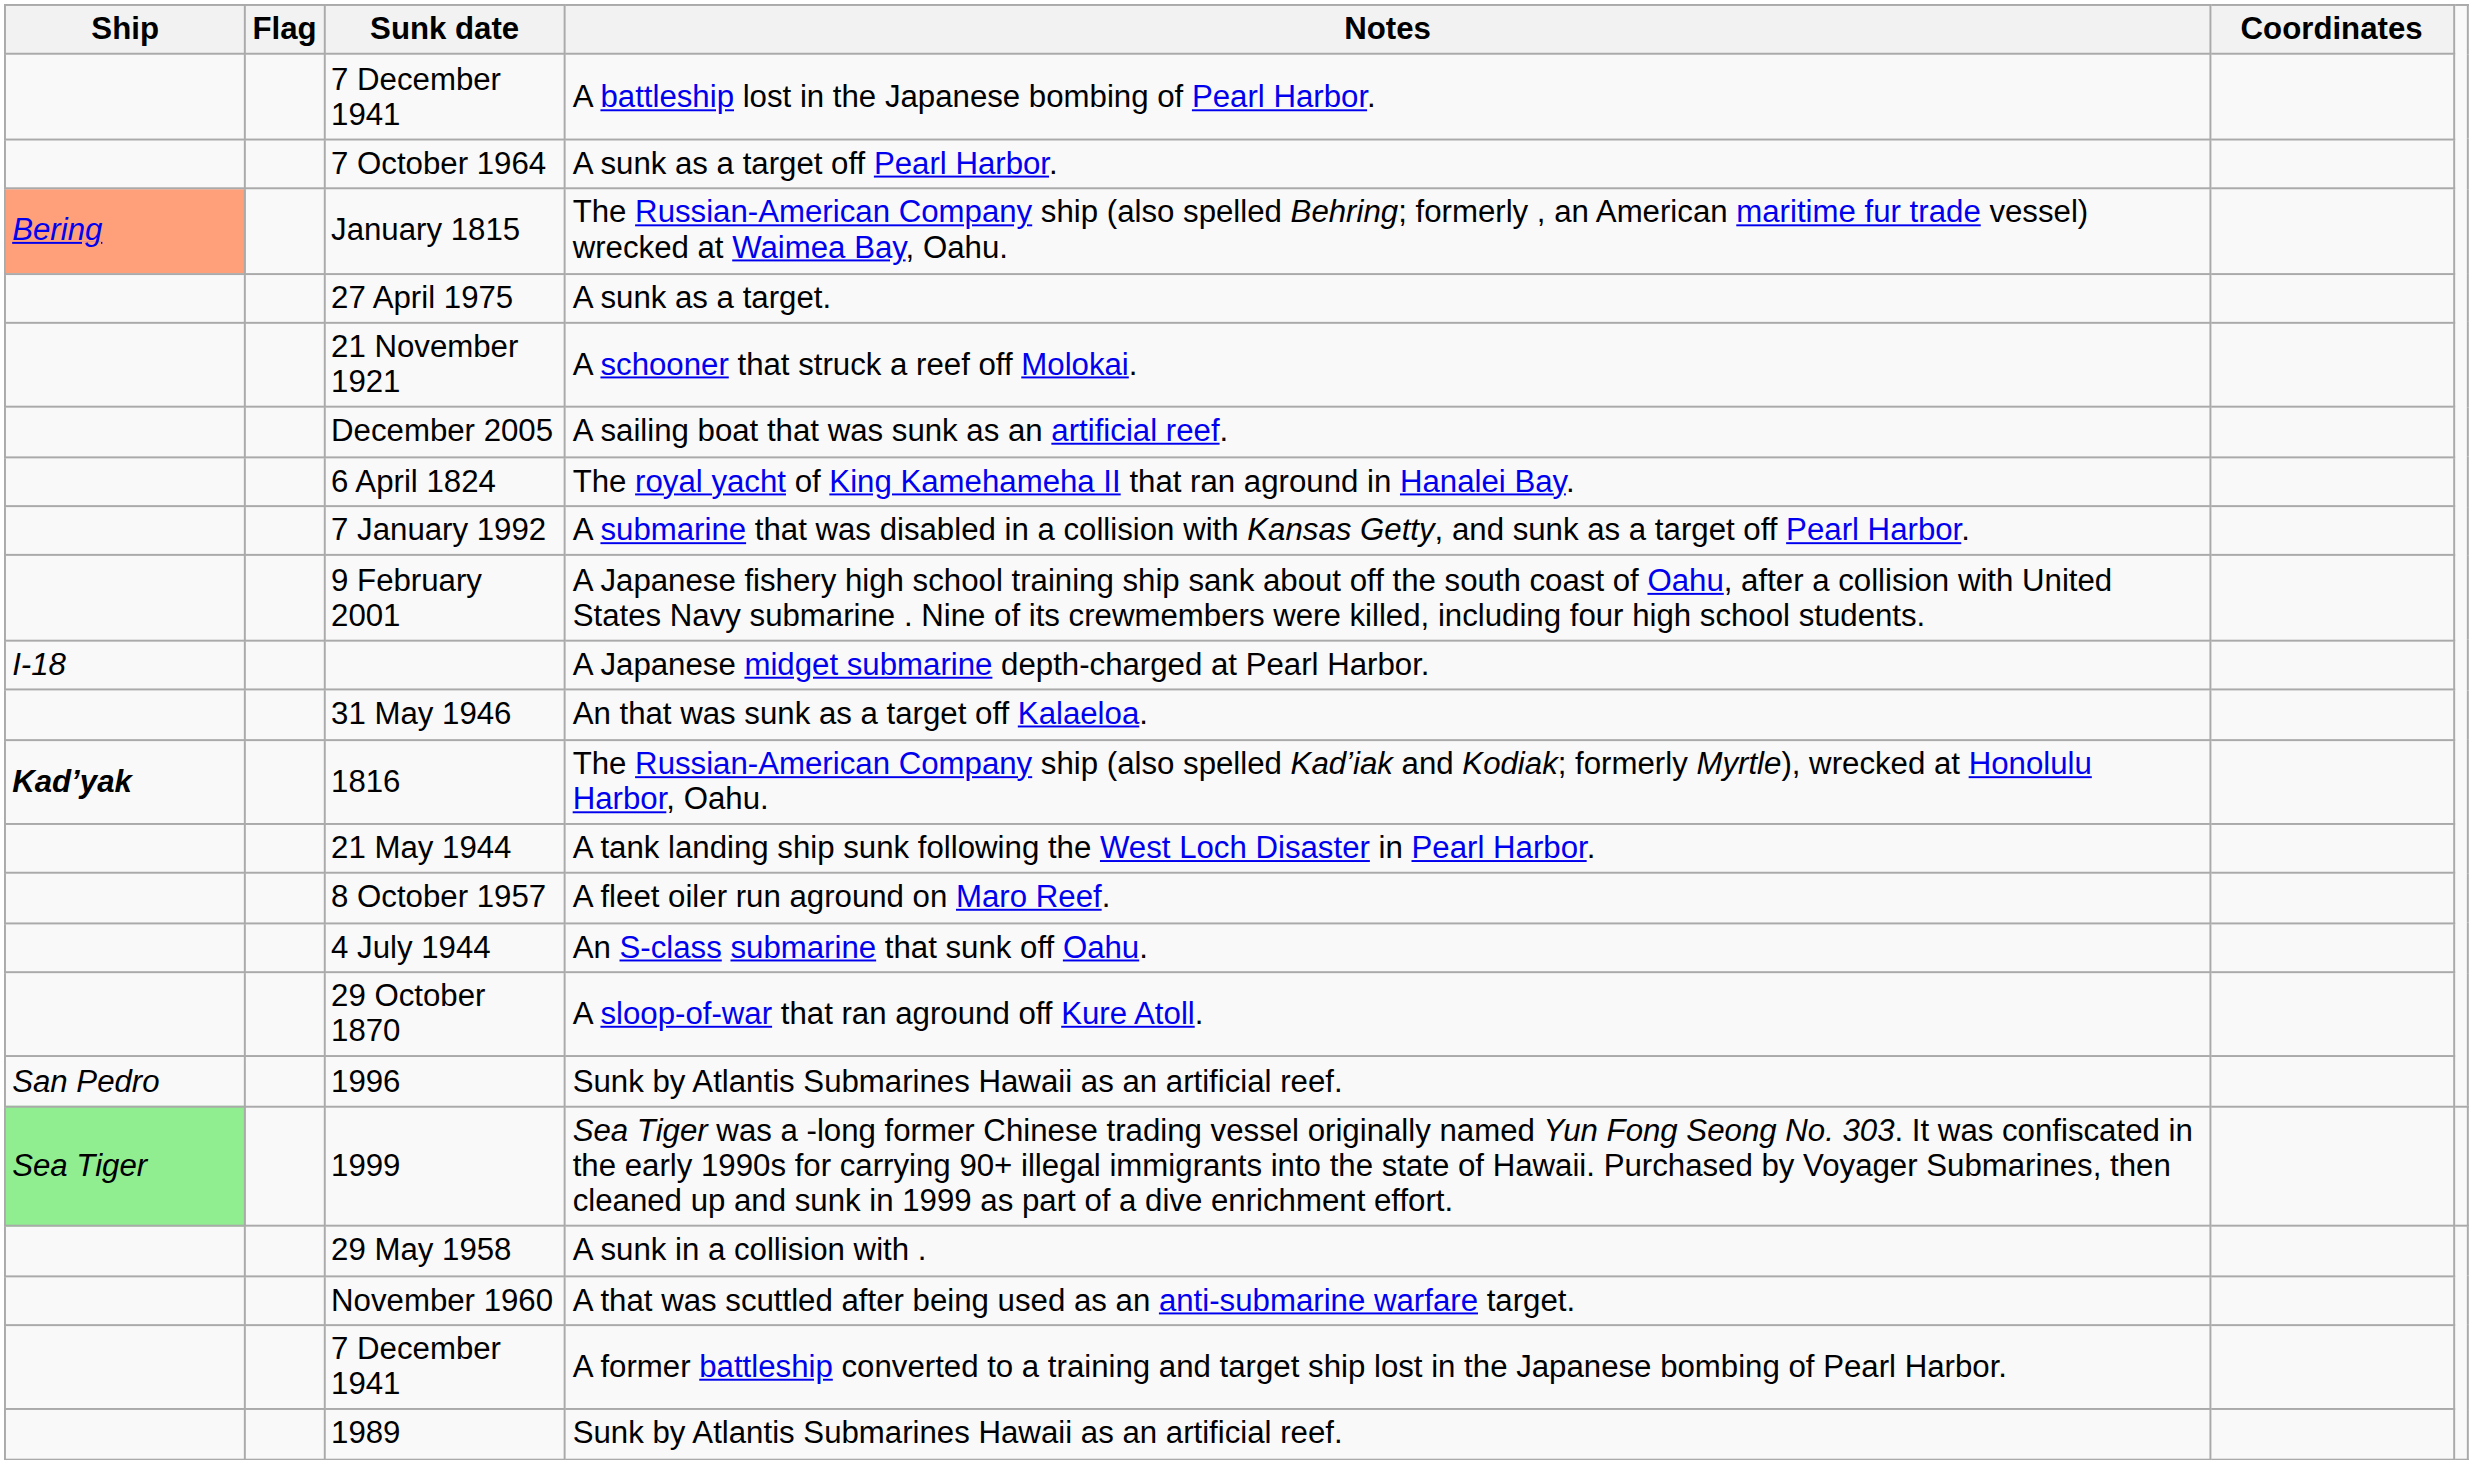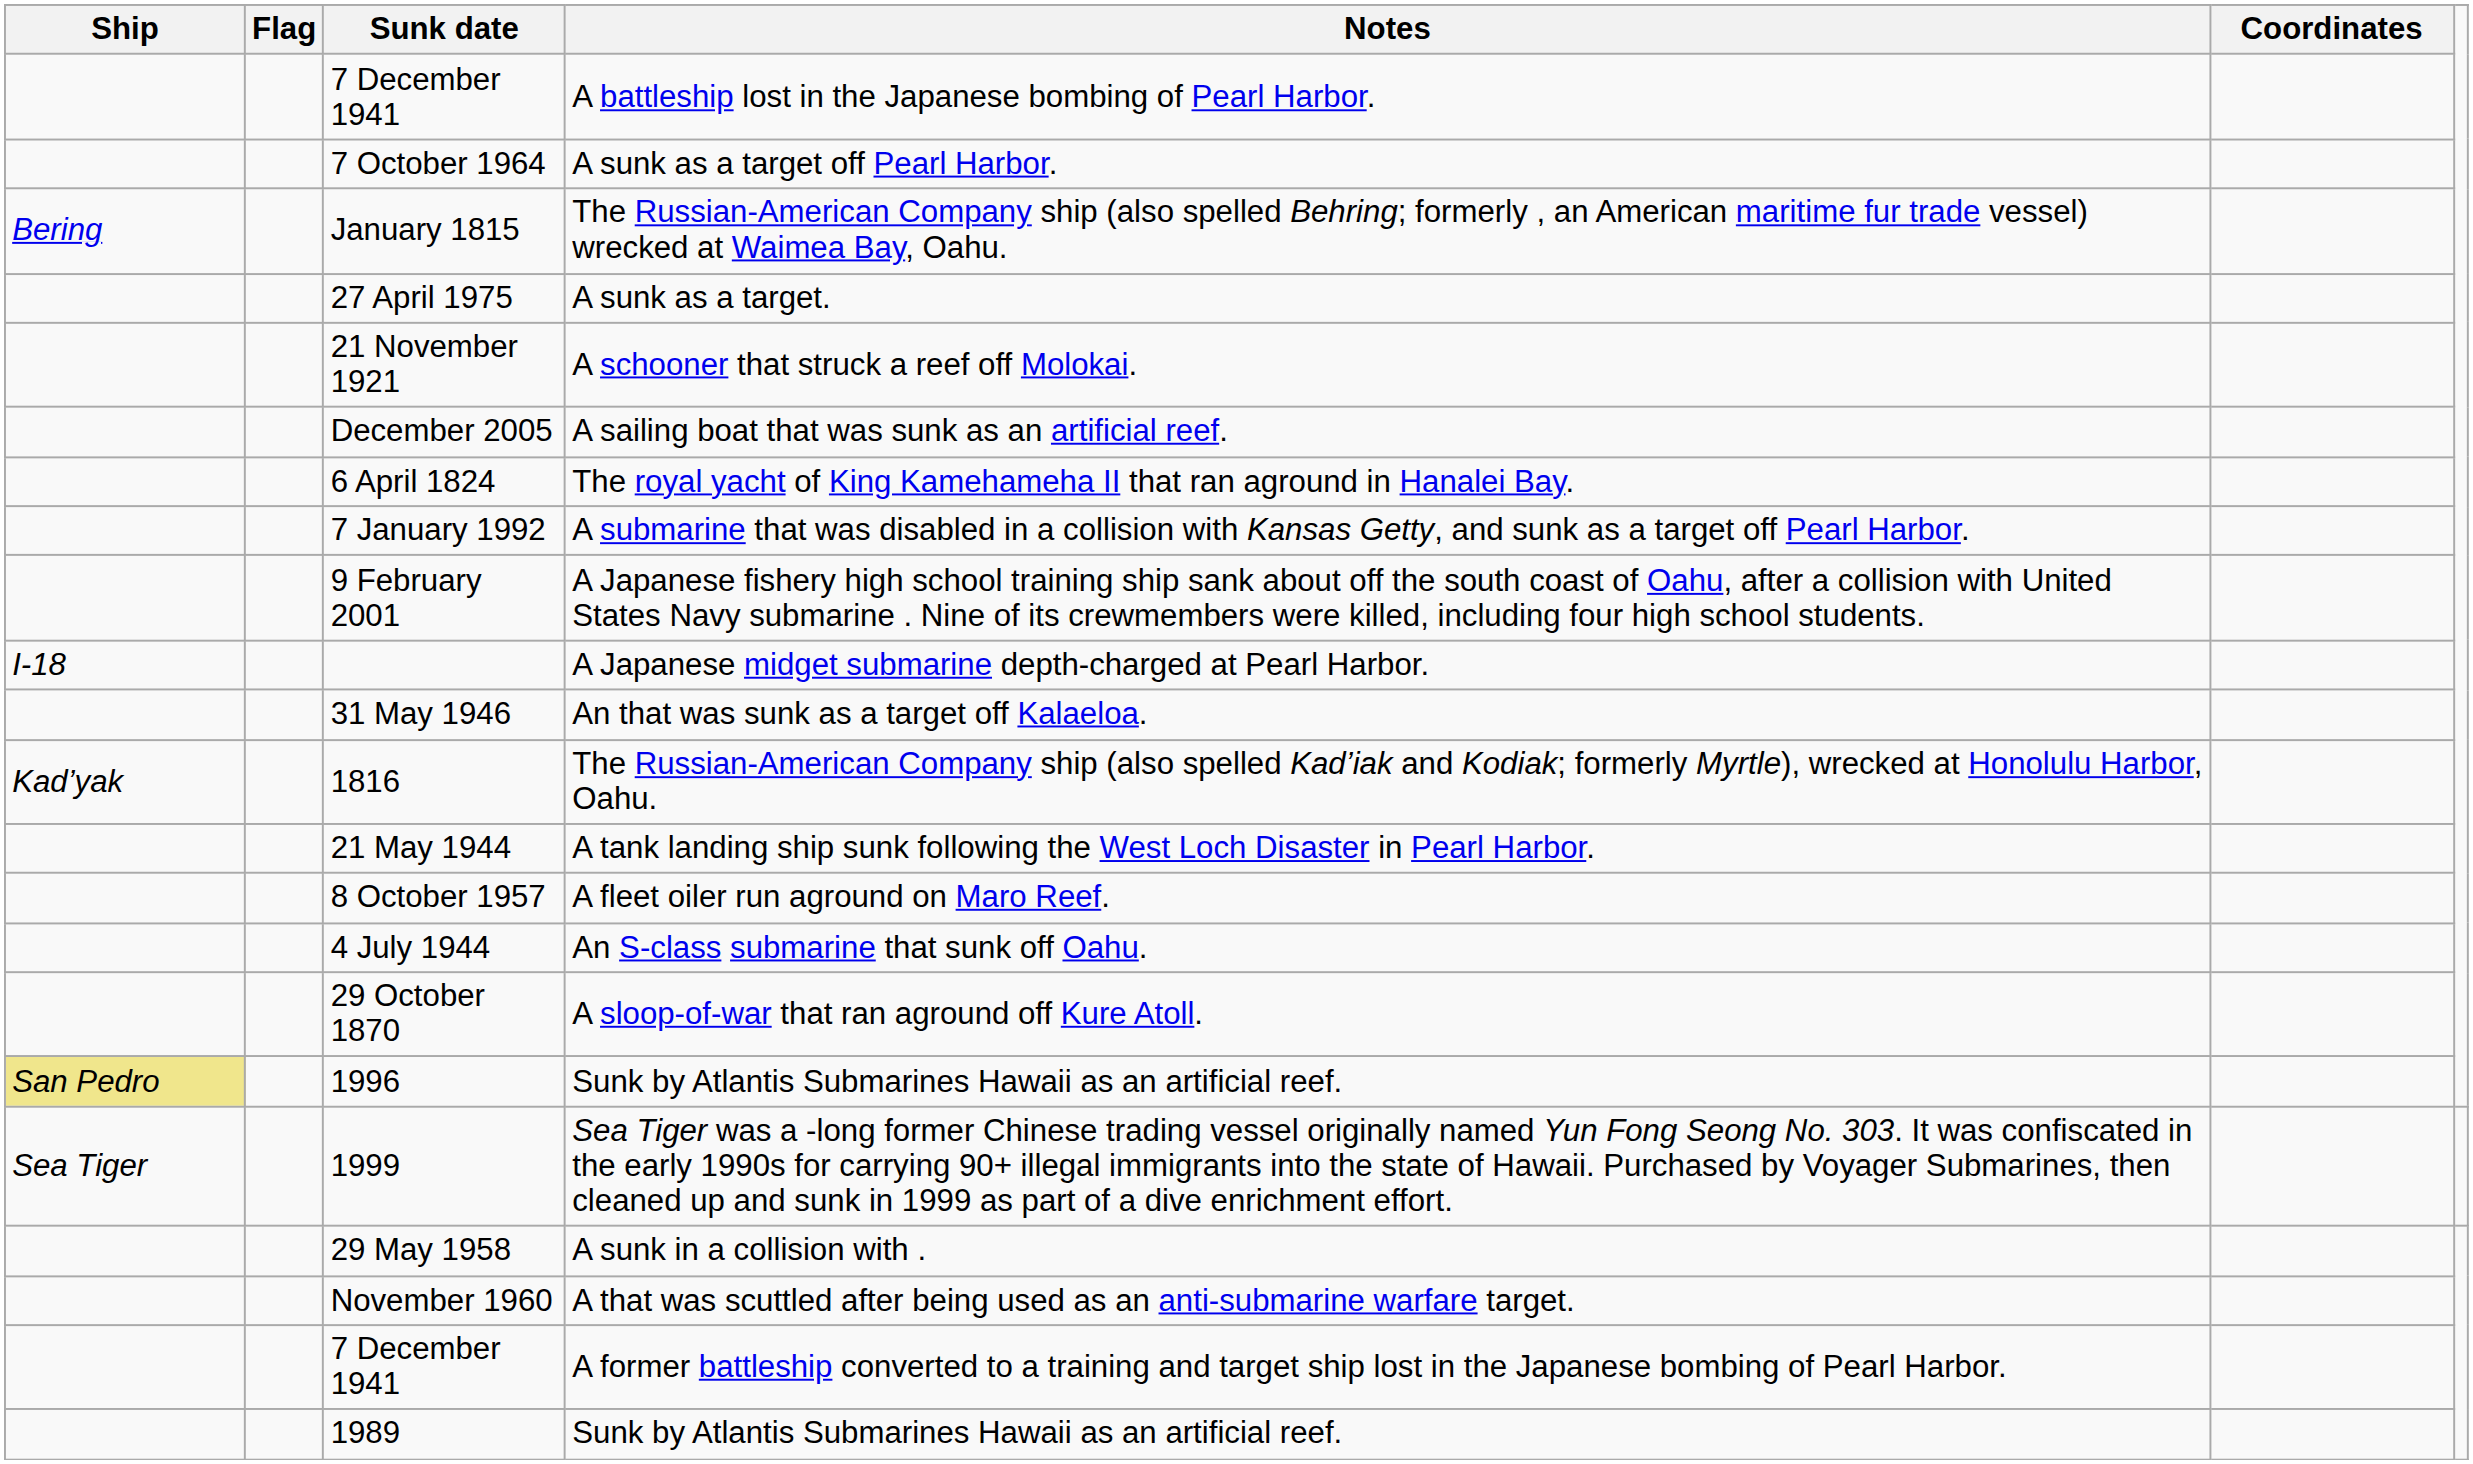(57, 230) lightsalmon background -> (57, 230) no background
(72, 780) bold -> (68, 780) normal
(86, 1081) no background -> (86, 1081) khaki background
(80, 1165) lightgreen background -> (80, 1165) no background
